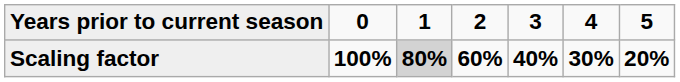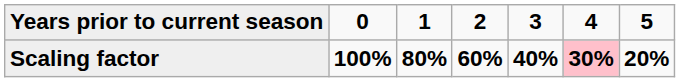(424, 58) lightgrey background -> (424, 58) no background
(591, 58) no background -> (591, 58) pink background
